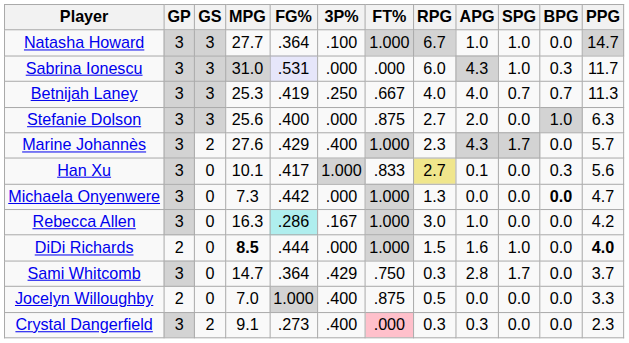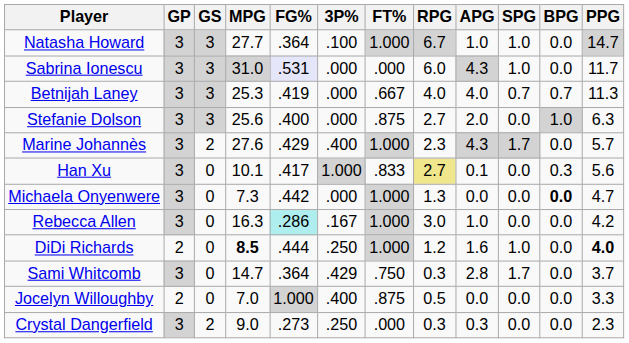(561, 68) 0.3 -> (561, 68) 0.0
(341, 94) .250 -> (341, 94) .000
(341, 247) .000 -> (341, 247) .250
(435, 247) 1.5 -> (435, 247) 1.2
(247, 324) 9.1 -> (247, 324) 9.0
(341, 324) .400 -> (341, 324) .250
(389, 324) pink background -> (389, 324) no background
